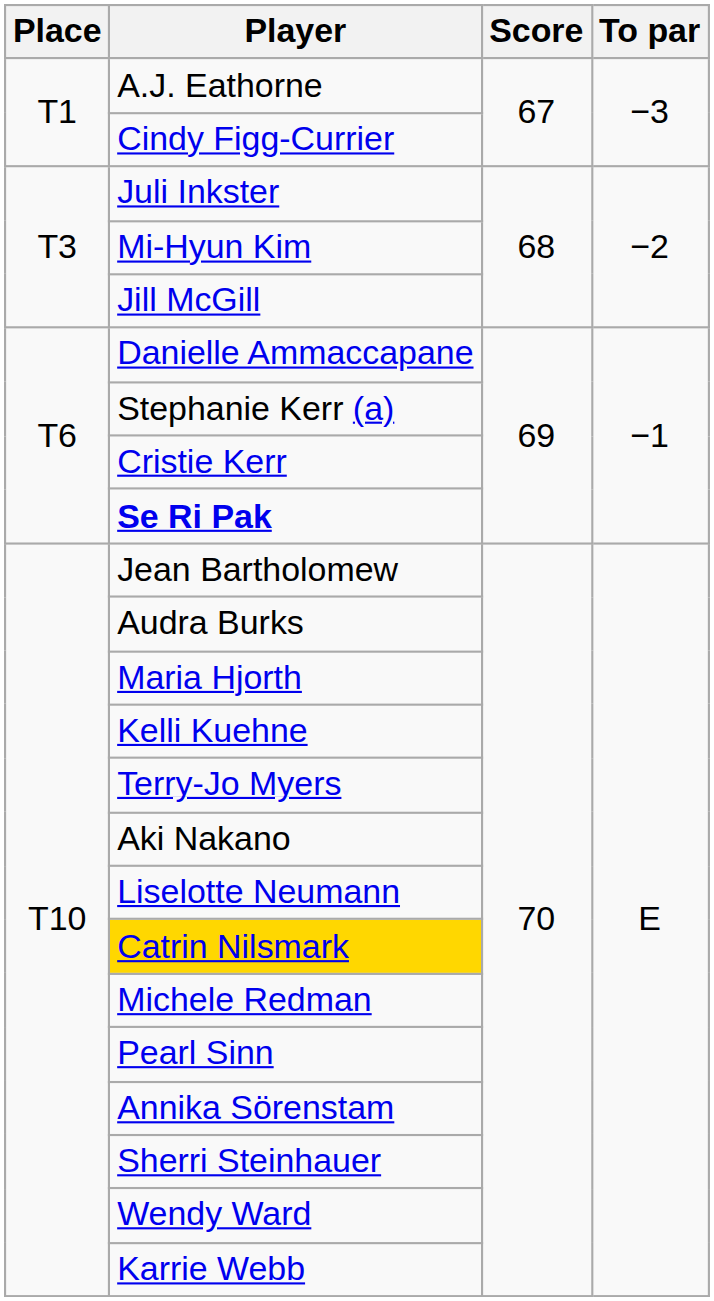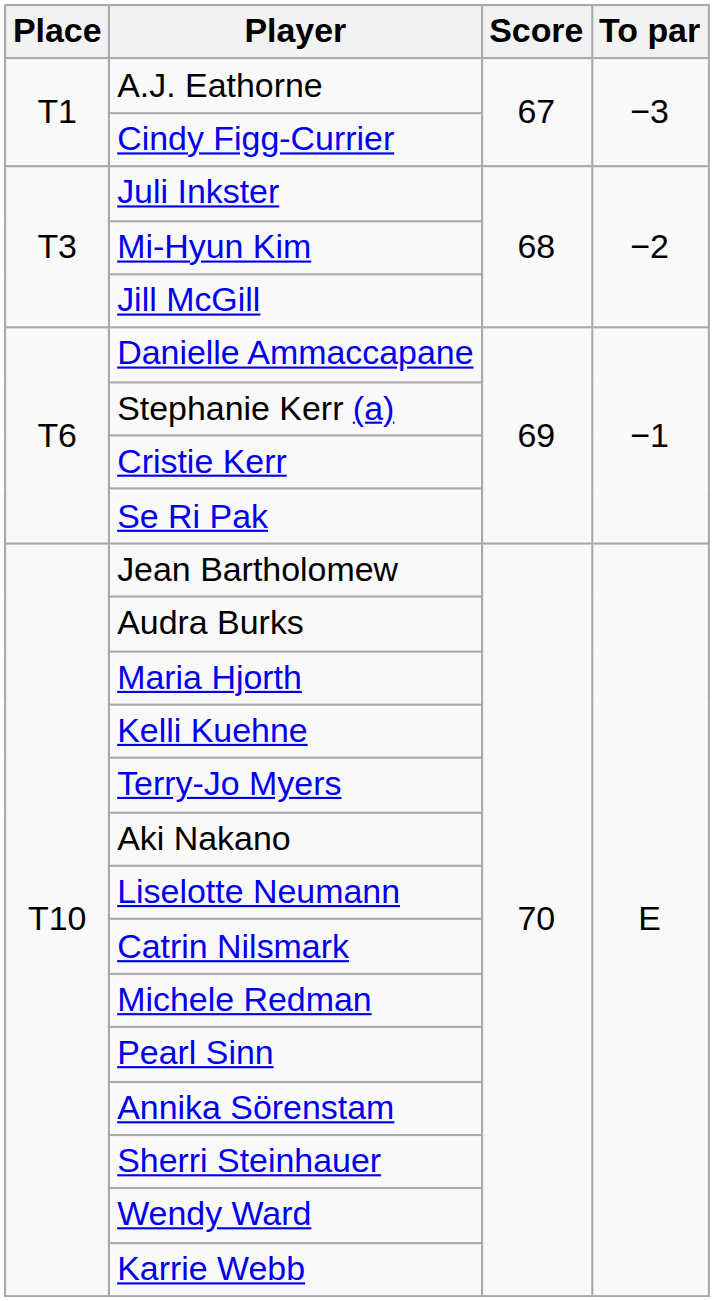(194, 515) bold -> (193, 515) normal
(233, 945) gold background -> (233, 945) no background
